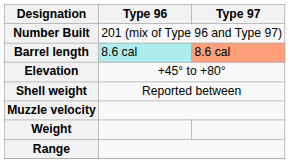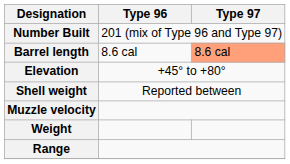(119, 52) paleturquoise background -> (119, 52) no background
